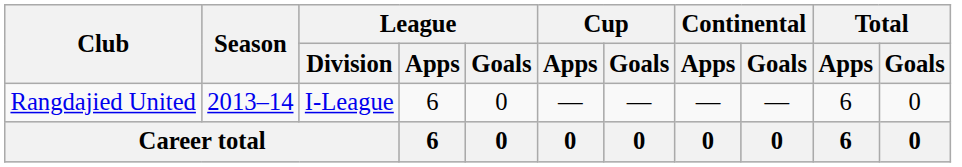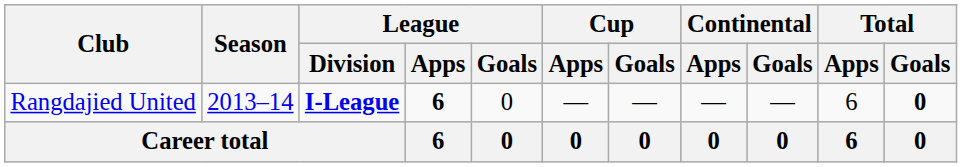(349, 102) normal -> (352, 102) bold
(433, 102) normal -> (438, 102) bold
(915, 102) normal -> (920, 102) bold
